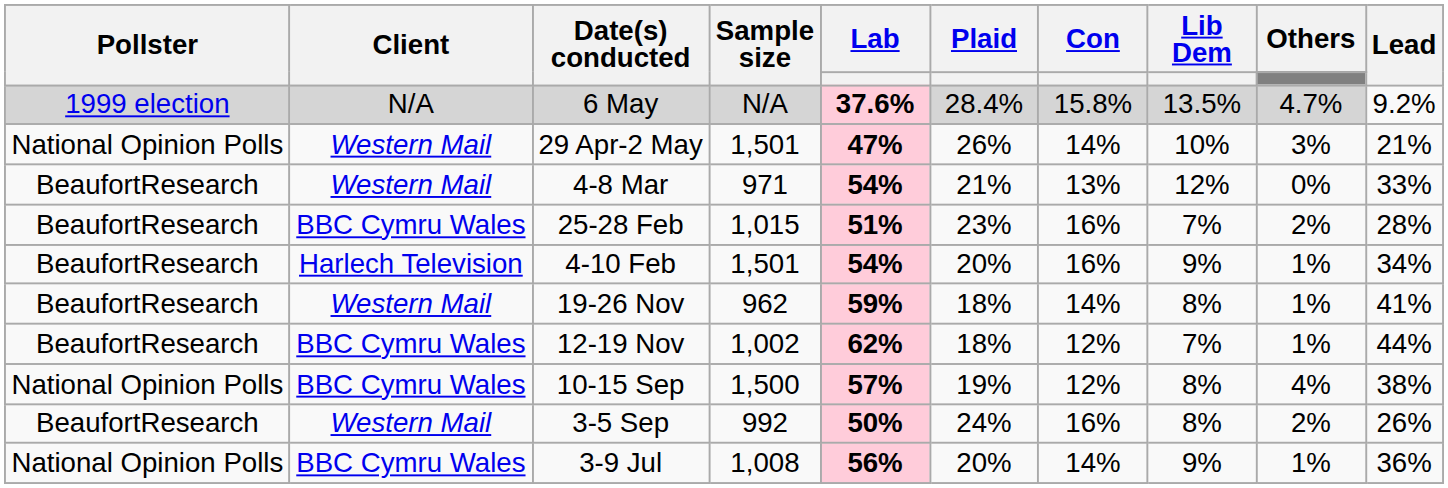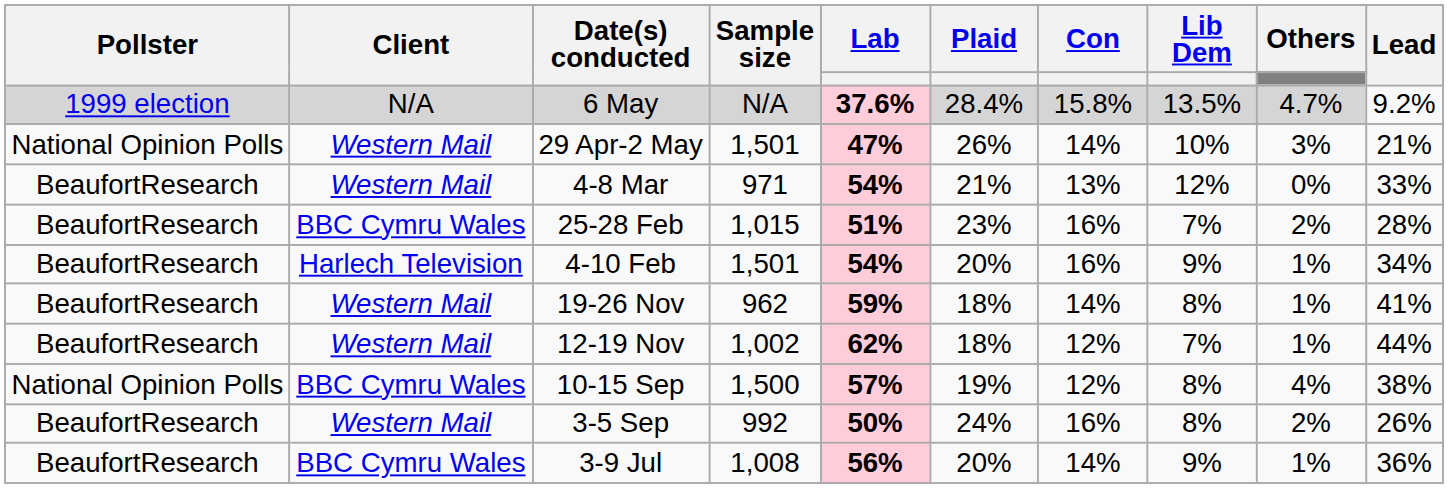(411, 344) BBC Cymru Wales -> (411, 344) Western Mail
(147, 464) National Opinion Polls -> (147, 464) BeaufortResearch
